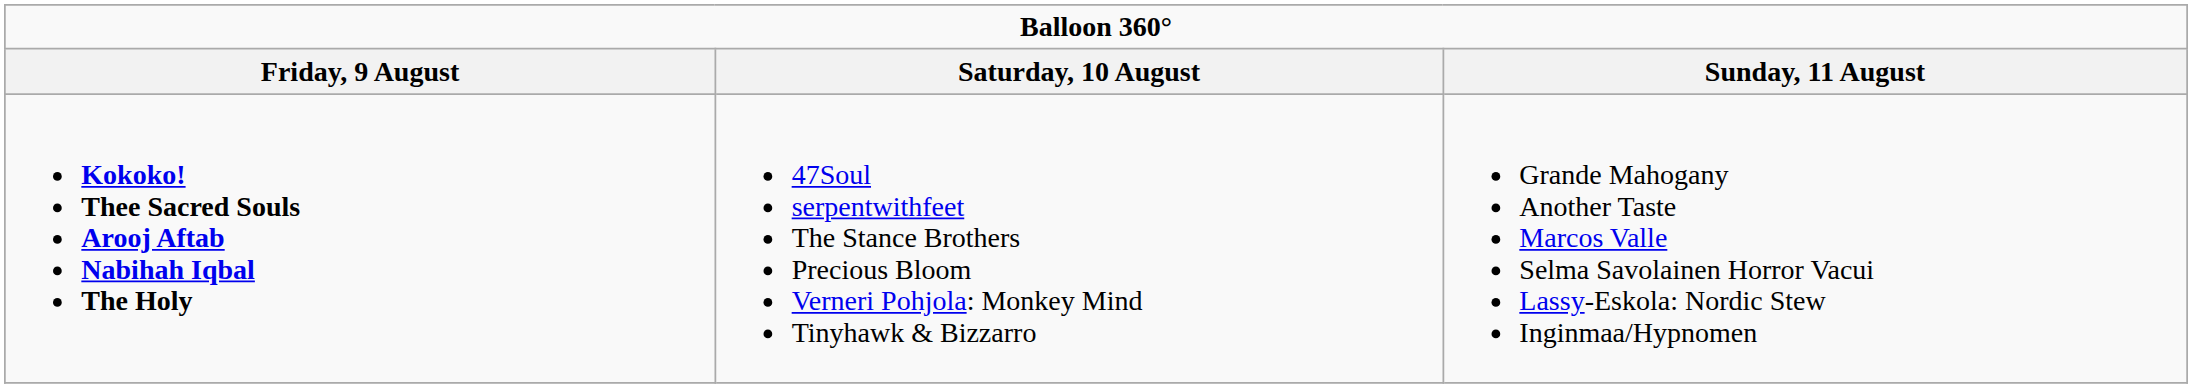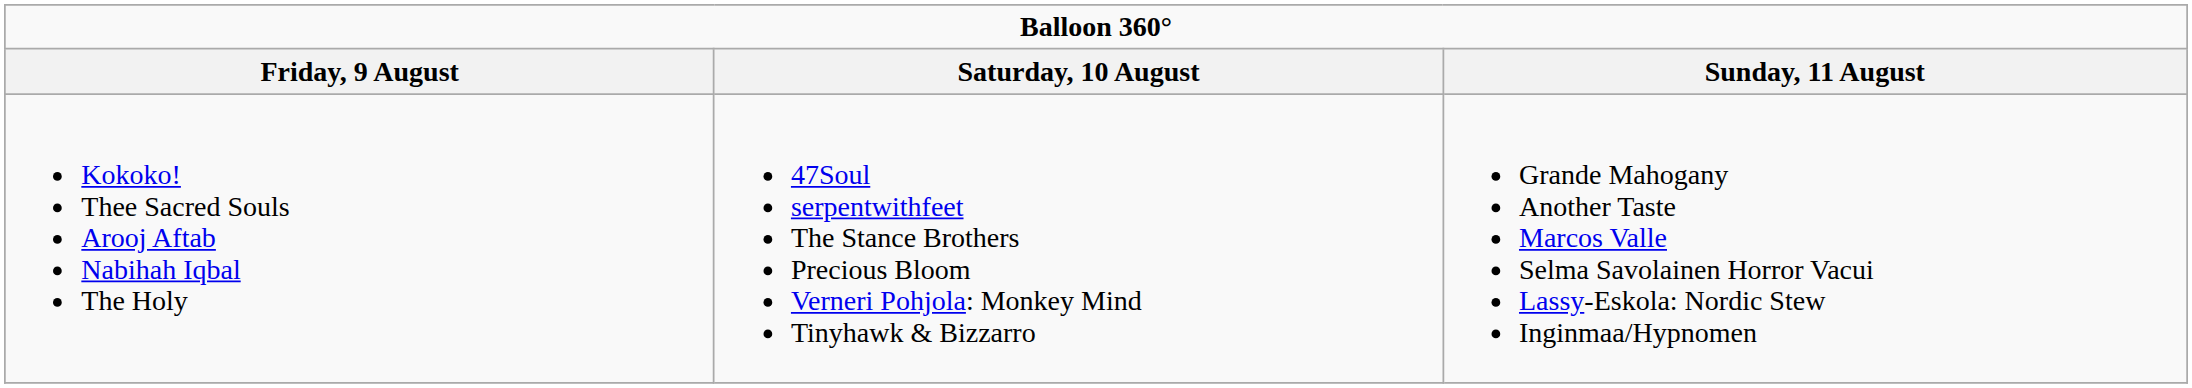(360, 238) bold -> (360, 238) normal
